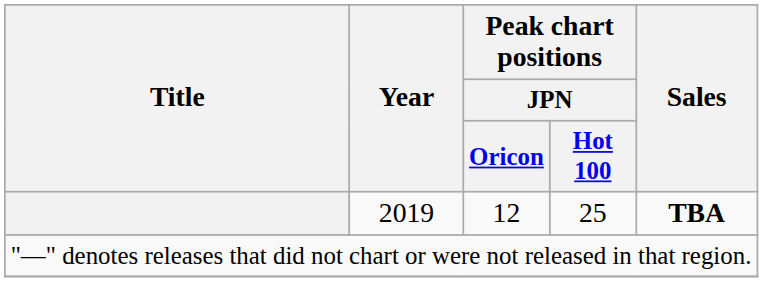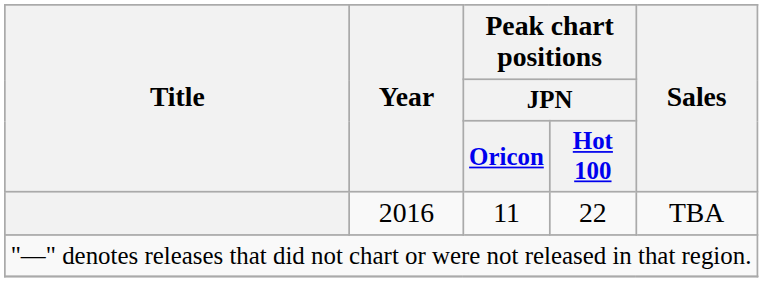(407, 213) 2019 -> (407, 213) 2016
(506, 213) 12 -> (506, 213) 11
(593, 213) 25 -> (593, 213) 22
(697, 213) bold -> (697, 213) normal
